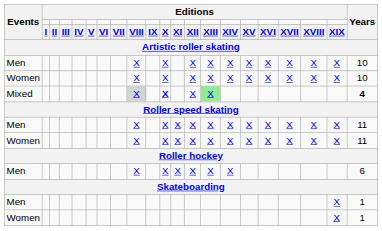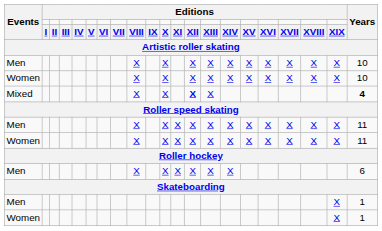(136, 94) lightgrey background -> (136, 94) no background
(165, 94) bold -> (165, 94) normal
(193, 94) normal -> (193, 94) bold
(211, 94) lightgreen background -> (211, 94) no background
